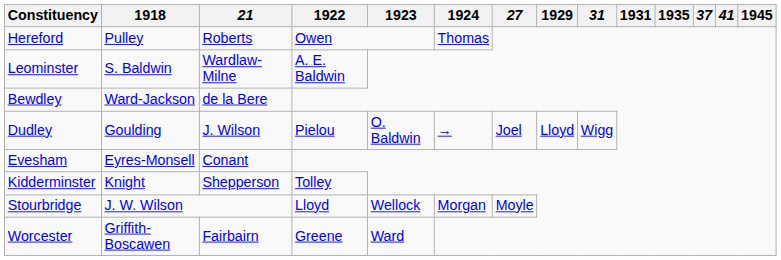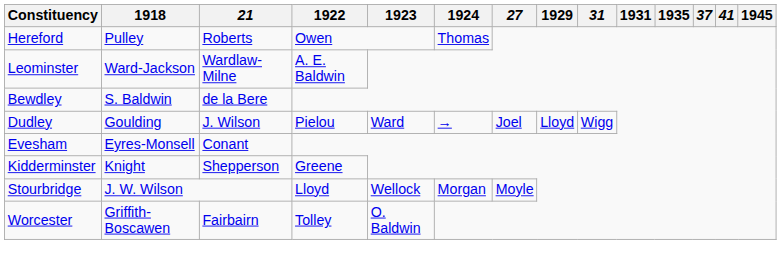(138, 68) S. Baldwin -> (150, 68) Ward-Jackson
(150, 99) Ward-Jackson -> (138, 99) S. Baldwin
(396, 130) O. Baldwin -> (387, 122) Ward
(313, 183) Tolley -> (319, 167) Greene
(319, 236) Greene -> (313, 220) Tolley
(387, 236) Ward -> (396, 220) O. Baldwin
